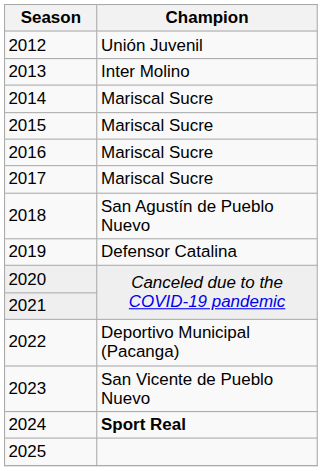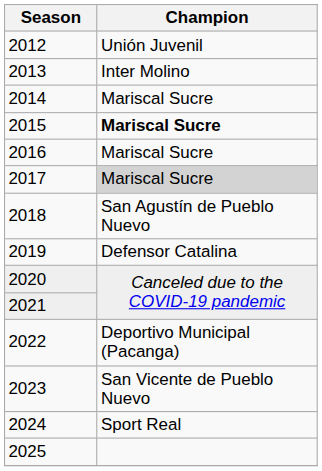(157, 125) normal -> (161, 125) bold
(157, 179) no background -> (157, 179) lightgrey background
(143, 424) bold -> (141, 424) normal
